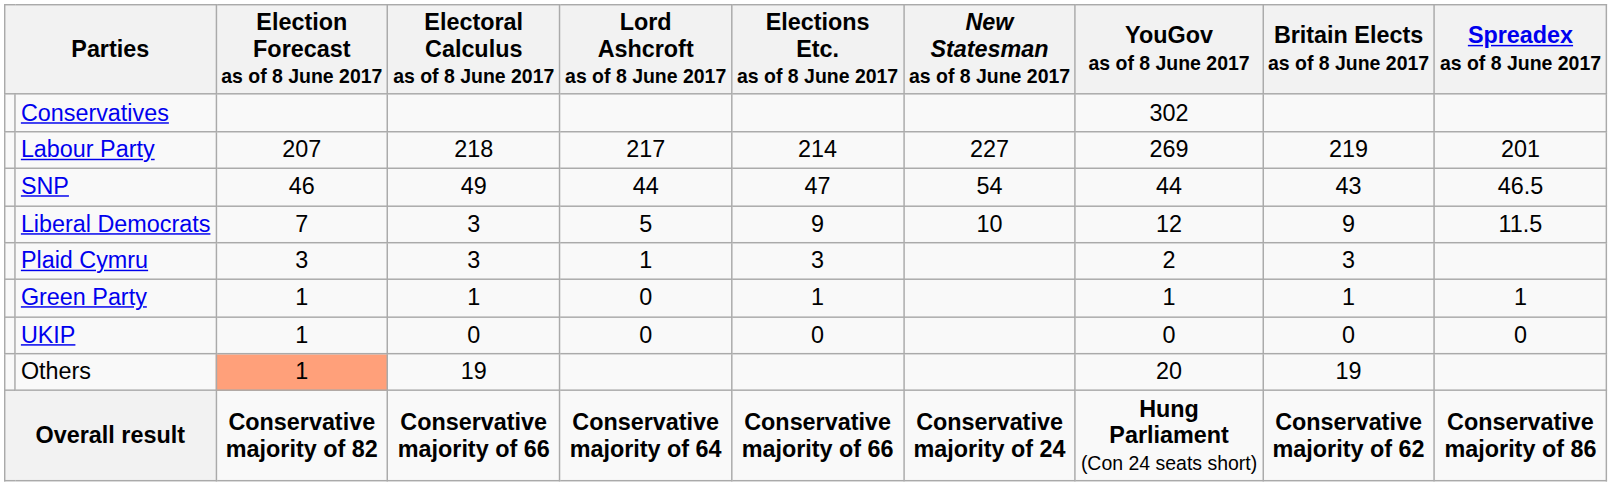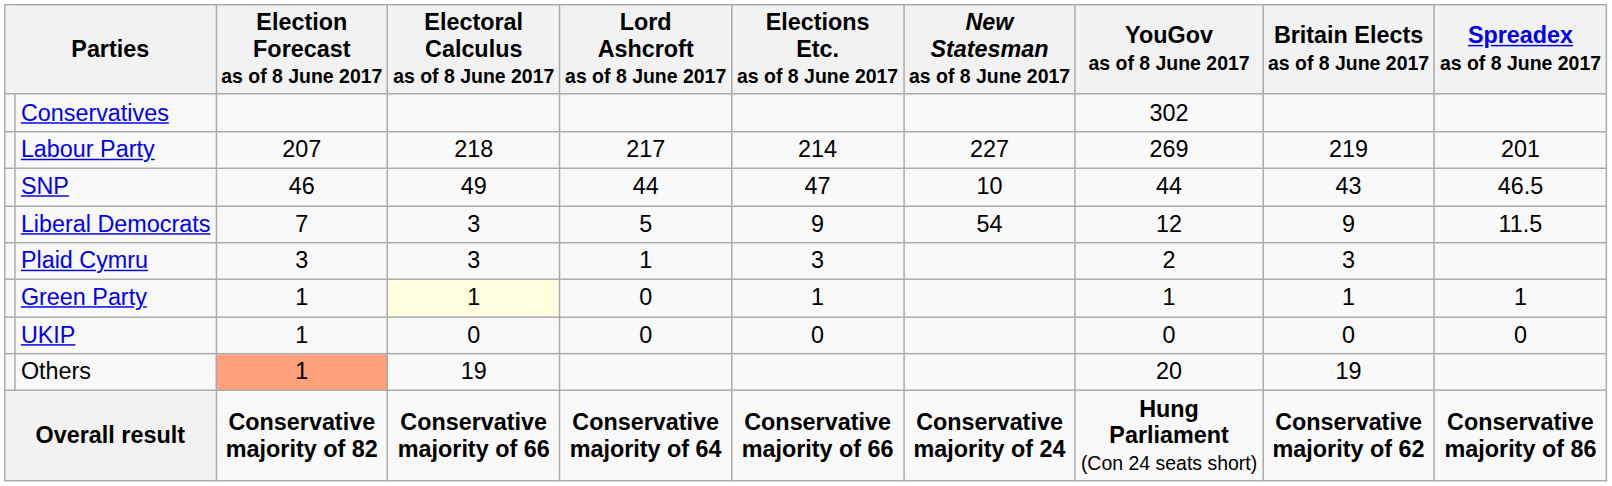(990, 186) 54 -> (990, 186) 10
(990, 223) 10 -> (990, 223) 54
(474, 297) no background -> (474, 297) lightyellow background
